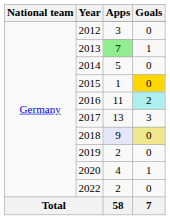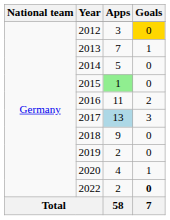(149, 30) no background -> (149, 30) gold background
(118, 48) lightgreen background -> (118, 48) no background
(118, 83) no background -> (118, 83) lightgreen background
(149, 83) gold background -> (149, 83) no background
(149, 100) paleturquoise background -> (149, 100) no background
(118, 118) no background -> (118, 118) lightblue background
(118, 135) lavender background -> (118, 135) no background
(149, 135) khaki background -> (149, 135) no background
(149, 188) normal -> (149, 188) bold
